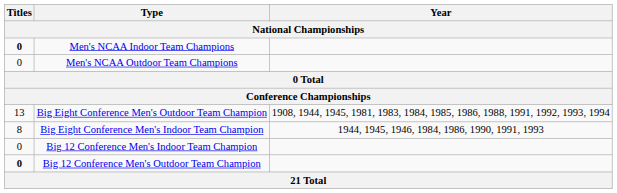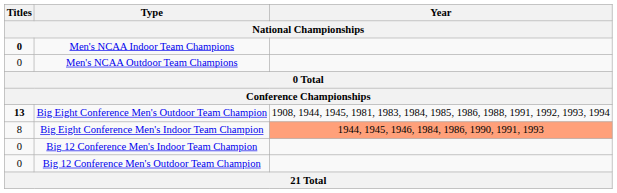(19, 113) normal -> (19, 113) bold
(441, 130) no background -> (441, 130) lightsalmon background
(19, 163) bold -> (19, 163) normal
